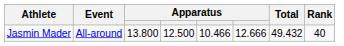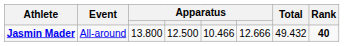(39, 34) normal -> (41, 34) bold
(320, 34) normal -> (324, 34) bold
